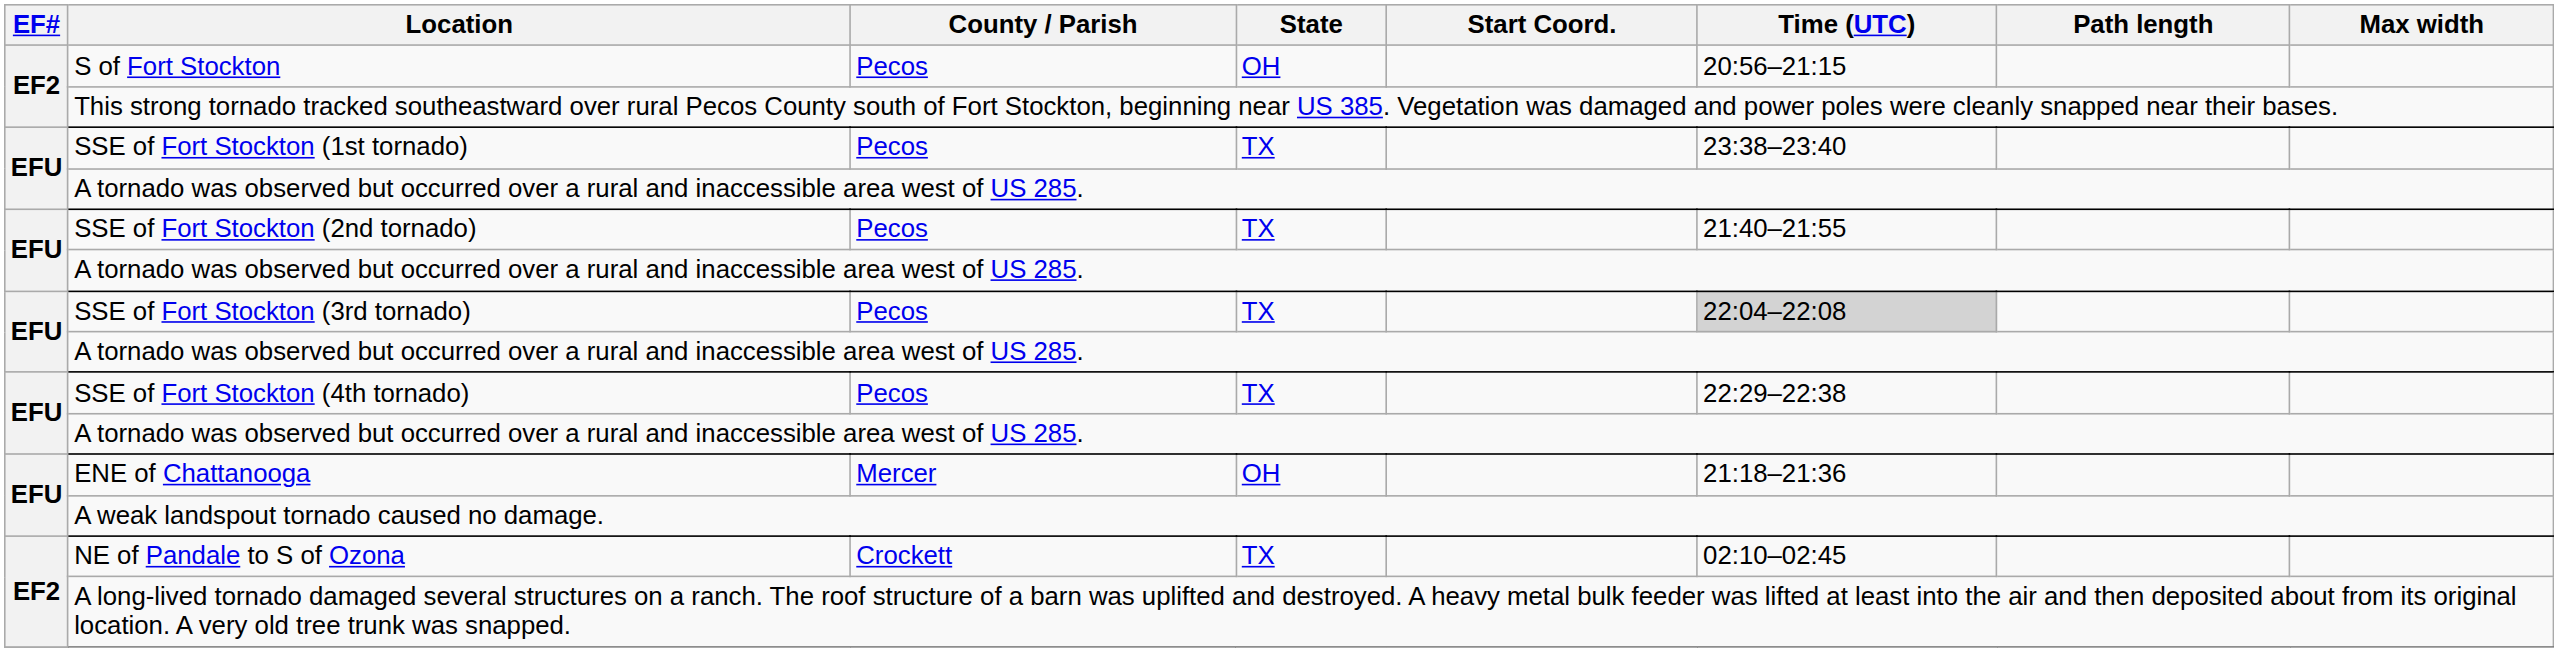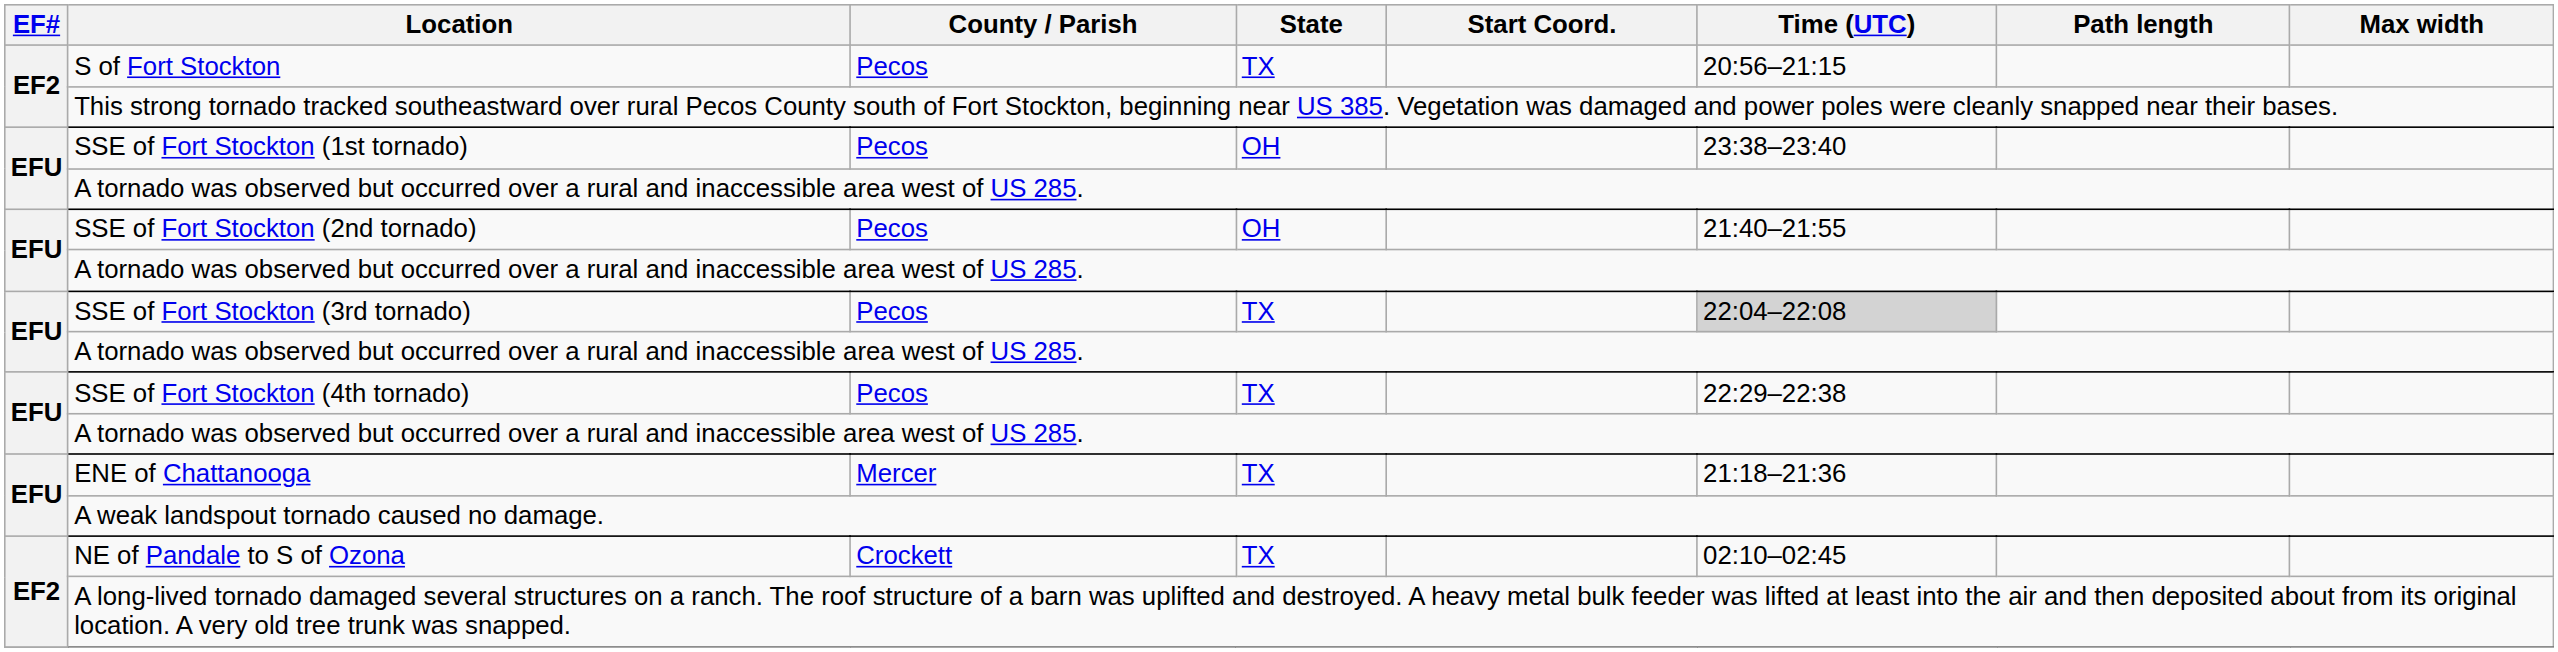(1261, 65) OH -> (1258, 65) TX
(1258, 147) TX -> (1261, 147) OH
(1258, 229) TX -> (1261, 229) OH
(1261, 474) OH -> (1258, 474) TX
